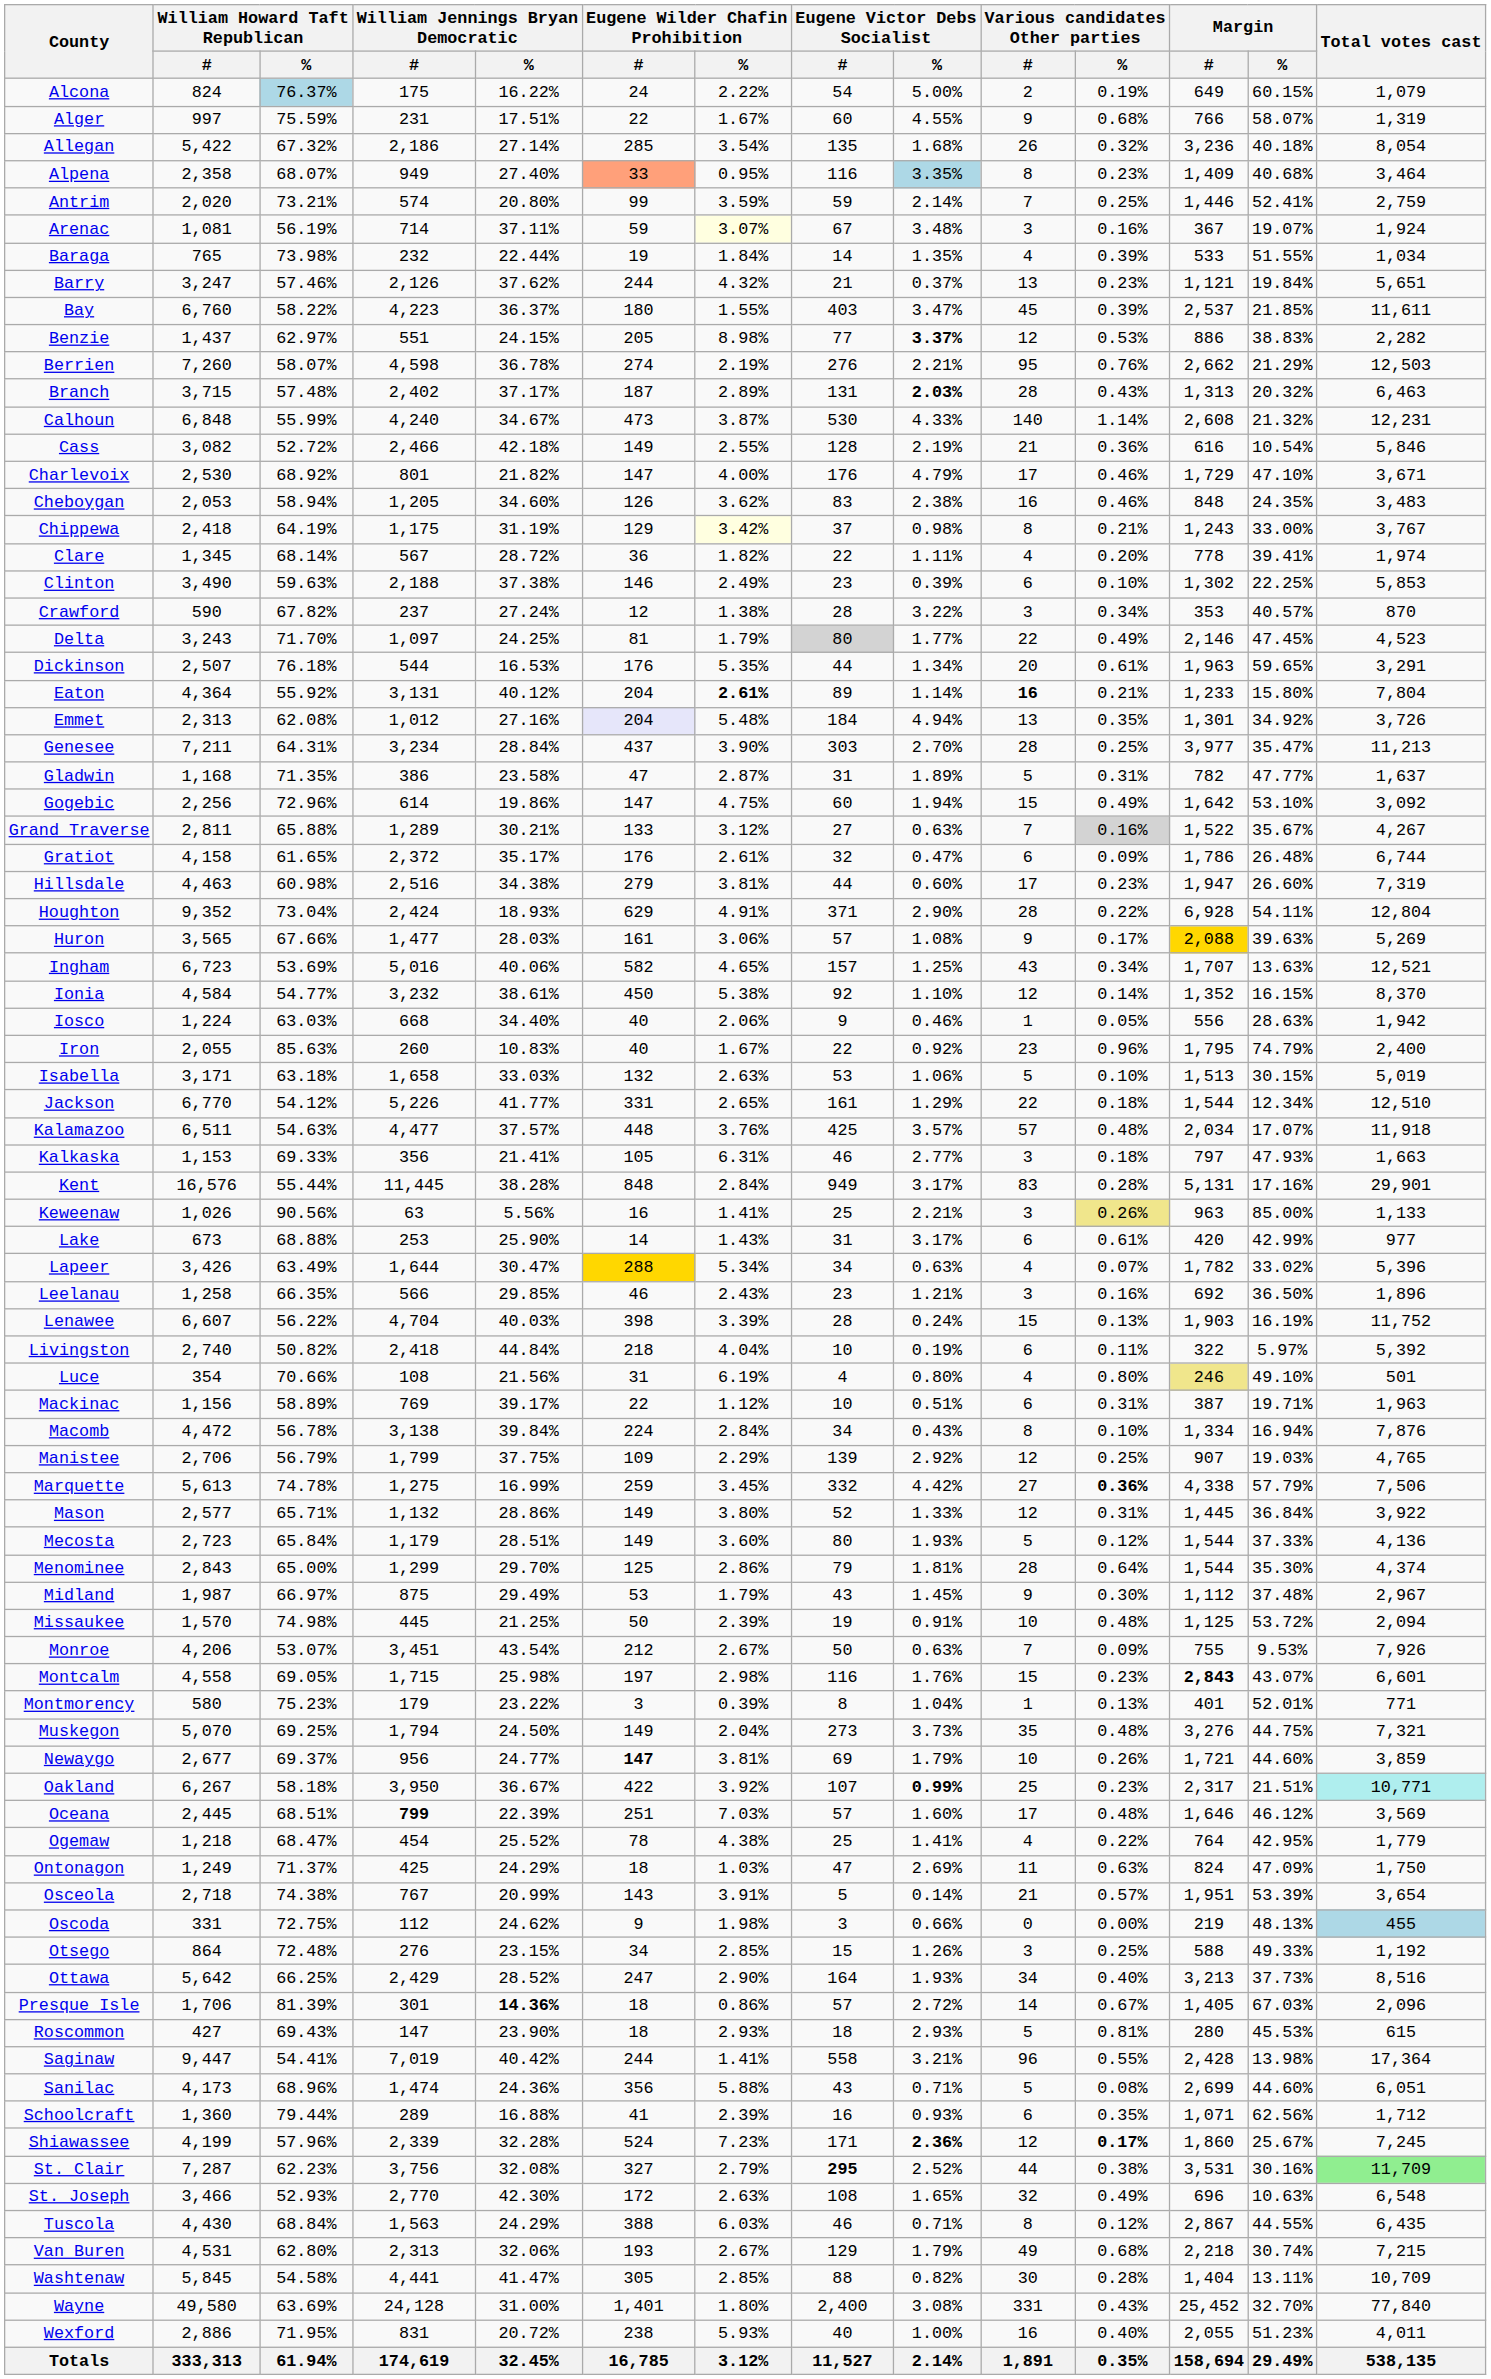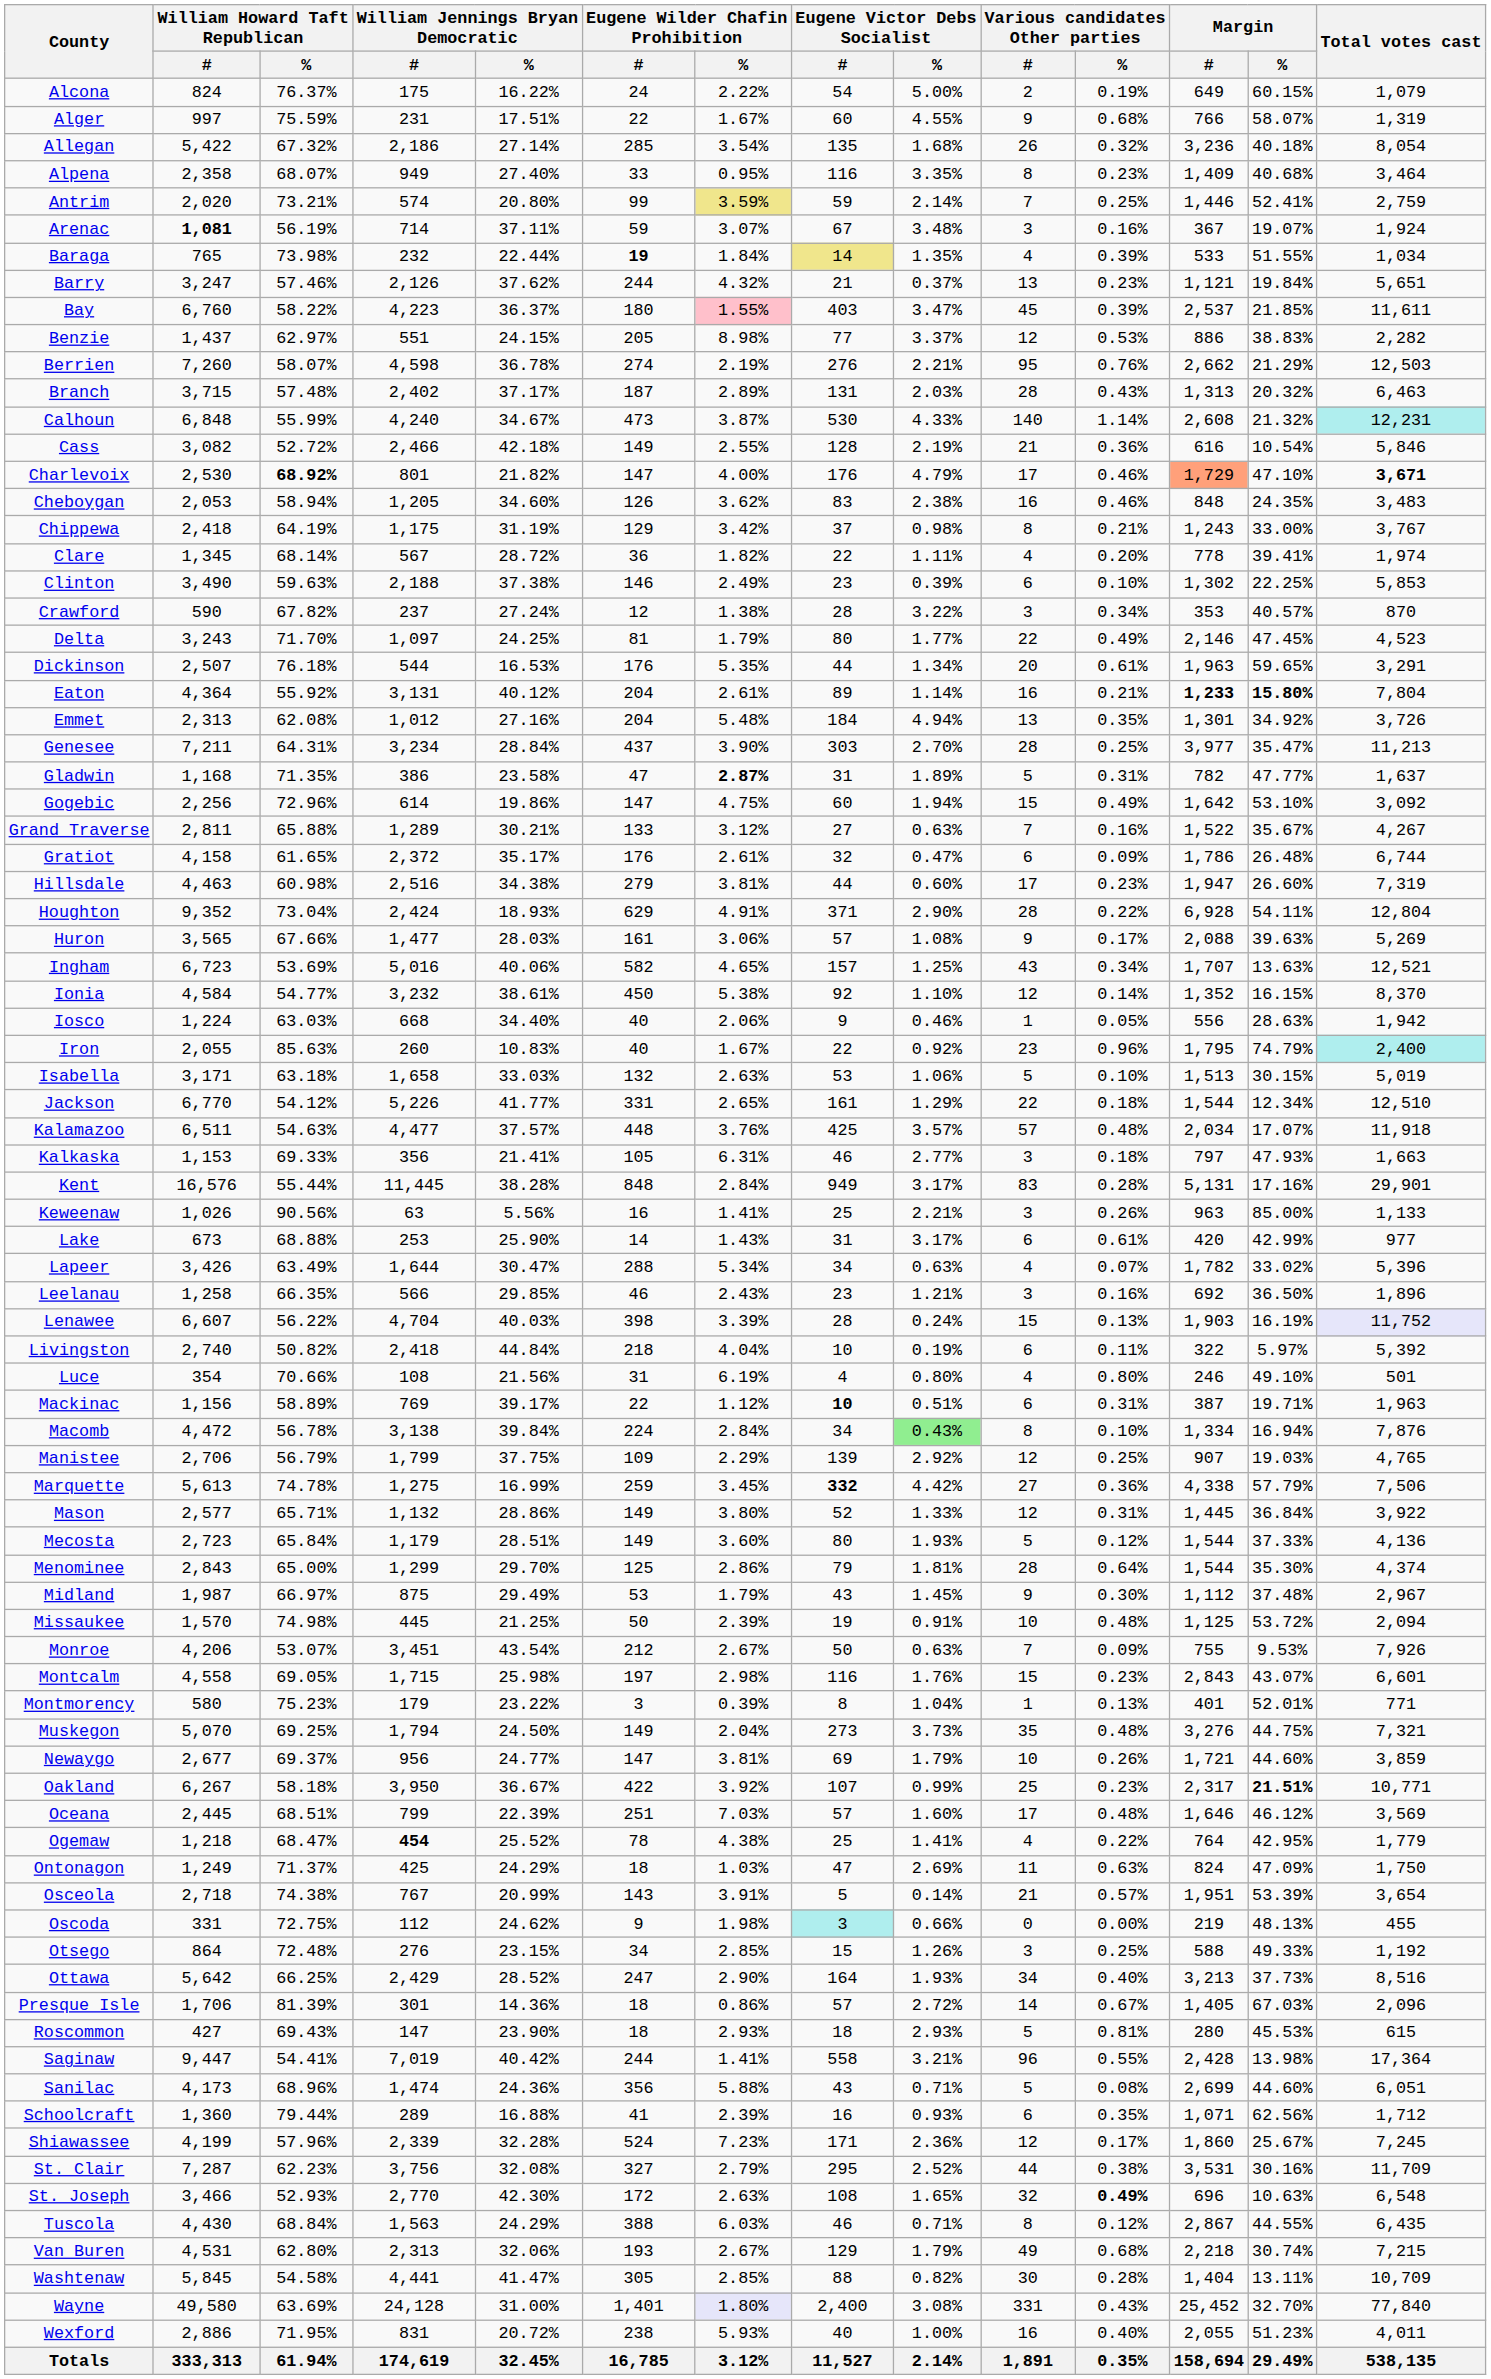(306, 92) lightblue background -> (306, 92) no background
(639, 174) lightsalmon background -> (639, 174) no background
(937, 174) lightblue background -> (937, 174) no background
(743, 202) no background -> (743, 202) khaki background
(207, 229) normal -> (207, 229) bold
(743, 229) lightyellow background -> (743, 229) no background
(639, 256) normal -> (639, 256) bold
(842, 256) no background -> (842, 256) khaki background
(743, 311) no background -> (743, 311) pink background
(937, 338) bold -> (937, 338) normal
(937, 393) bold -> (937, 393) normal
(1401, 420) no background -> (1401, 420) paleturquoise background
(306, 475) normal -> (306, 475) bold
(1209, 475) no background -> (1209, 475) lightsalmon background
(1401, 475) normal -> (1401, 475) bold
(743, 530) lightyellow background -> (743, 530) no background
(842, 639) lightgrey background -> (842, 639) no background
(743, 694) bold -> (743, 694) normal
(1028, 694) bold -> (1028, 694) normal
(1209, 694) normal -> (1209, 694) bold
(1282, 694) normal -> (1282, 694) bold
(639, 721) lavender background -> (639, 721) no background
(743, 776) normal -> (743, 776) bold
(1122, 830) lightgrey background -> (1122, 830) no background
(1209, 940) gold background -> (1209, 940) no background
(1401, 1049) no background -> (1401, 1049) paleturquoise background
(1122, 1213) khaki background -> (1122, 1213) no background
(639, 1268) gold background -> (639, 1268) no background
(1401, 1322) no background -> (1401, 1322) lavender background
(1209, 1377) khaki background -> (1209, 1377) no background
(842, 1404) normal -> (842, 1404) bold
(937, 1432) no background -> (937, 1432) lightgreen background
(842, 1486) normal -> (842, 1486) bold
(1122, 1486) bold -> (1122, 1486) normal
(1209, 1678) bold -> (1209, 1678) normal
(639, 1760) bold -> (639, 1760) normal
(937, 1787) bold -> (937, 1787) normal
(1282, 1787) normal -> (1282, 1787) bold
(1401, 1787) paleturquoise background -> (1401, 1787) no background
(414, 1814) bold -> (414, 1814) normal
(414, 1842) normal -> (414, 1842) bold
(842, 1924) no background -> (842, 1924) paleturquoise background
(1401, 1924) lightblue background -> (1401, 1924) no background
(529, 2006) bold -> (529, 2006) normal
(937, 2142) bold -> (937, 2142) normal
(1122, 2142) bold -> (1122, 2142) normal
(842, 2170) bold -> (842, 2170) normal
(1401, 2170) lightgreen background -> (1401, 2170) no background
(1122, 2197) normal -> (1122, 2197) bold
(743, 2306) no background -> (743, 2306) lavender background
